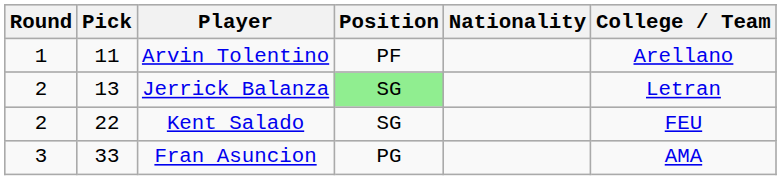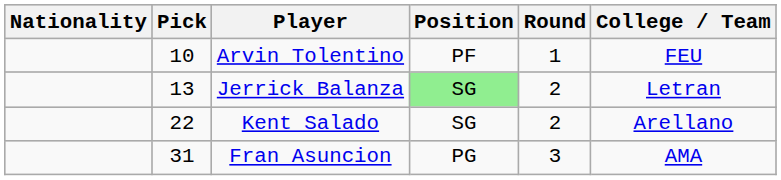columns swapped: (41, 22) <-> (518, 22)
(107, 56) 11 -> (182, 56) 10
(683, 56) Arellano -> (683, 56) FEU
(683, 123) FEU -> (683, 123) Arellano
(107, 157) 33 -> (182, 157) 31
